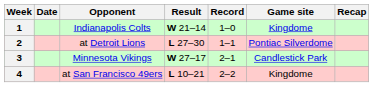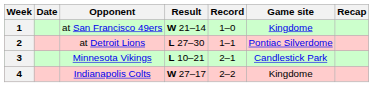(112, 27) Indianapolis Colts -> (112, 27) at San Francisco 49ers
(186, 58) W 27–17 -> (186, 58) L 10–21
(112, 74) at San Francisco 49ers -> (112, 74) Indianapolis Colts
(186, 74) L 10–21 -> (186, 74) W 27–17
